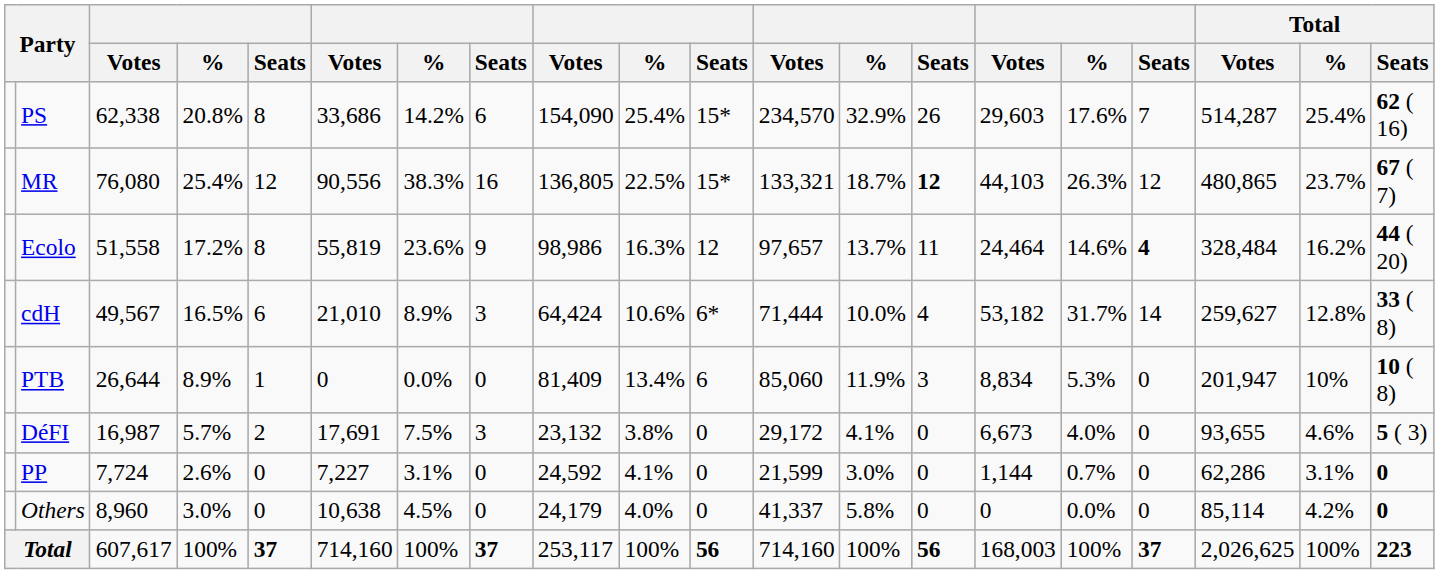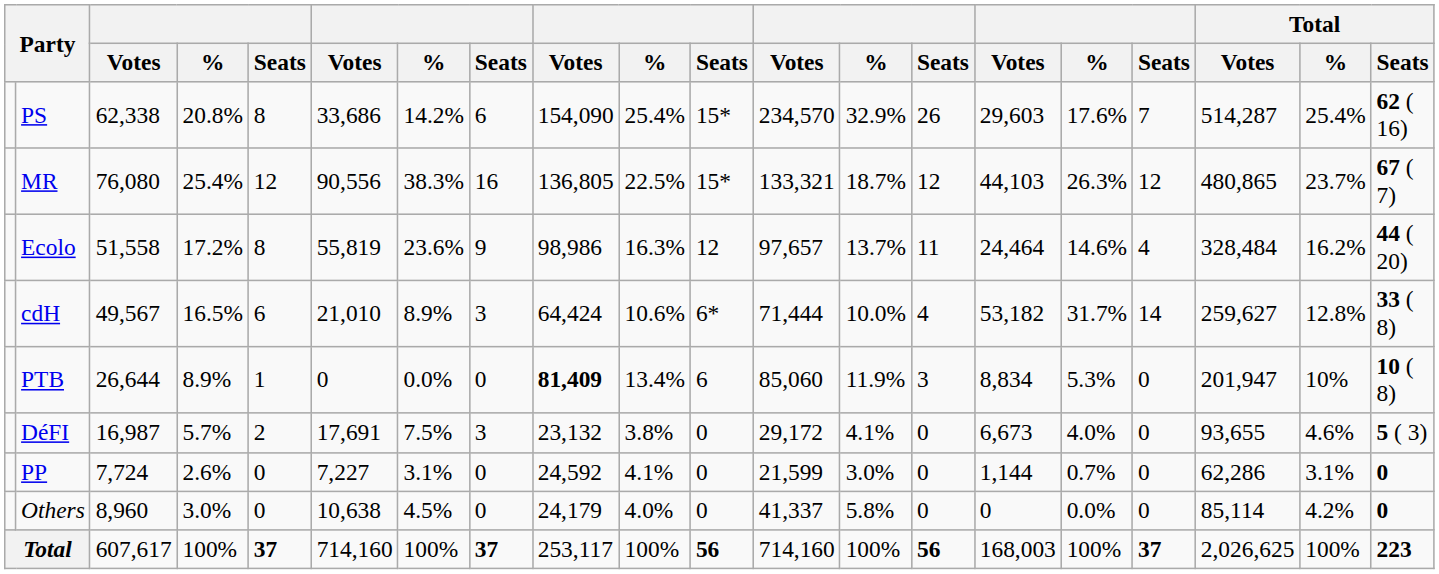(929, 181) bold -> (929, 181) normal
(1144, 247) bold -> (1144, 247) normal
(570, 380) normal -> (570, 380) bold
